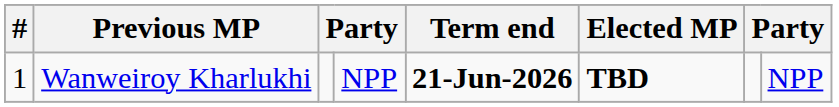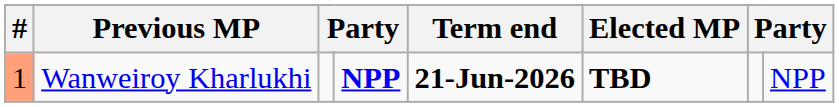(20, 76) no background -> (20, 76) lightsalmon background
(369, 76) normal -> (371, 76) bold
